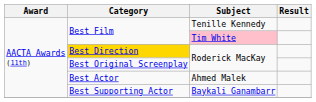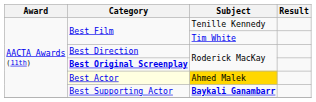(214, 38) pink background -> (214, 38) no background
(104, 51) gold background -> (104, 51) no background
(129, 64) normal -> (129, 64) bold
(94, 78) no background -> (94, 78) lightyellow background
(219, 78) no background -> (219, 78) gold background
(233, 91) normal -> (233, 91) bold
